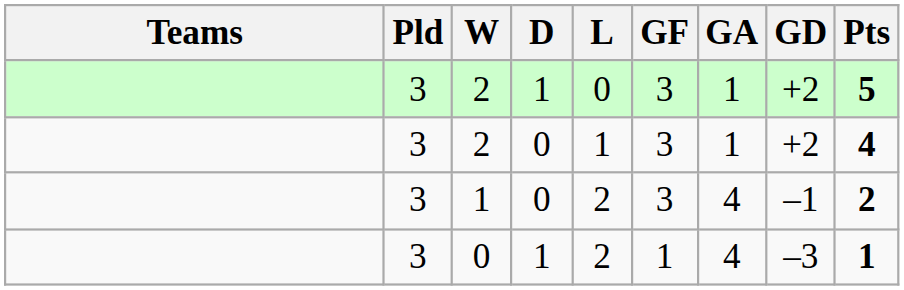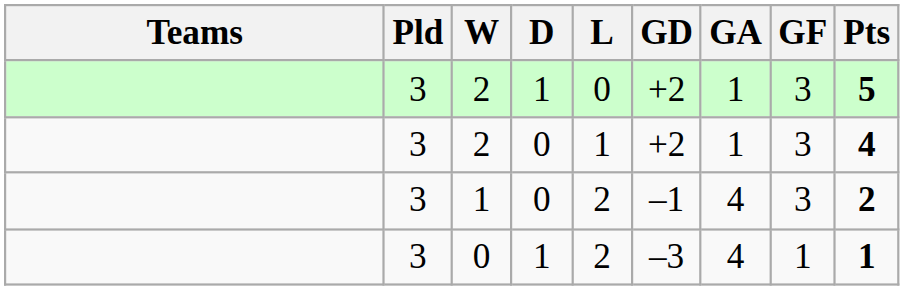columns swapped: (665, 32) <-> (801, 32)
